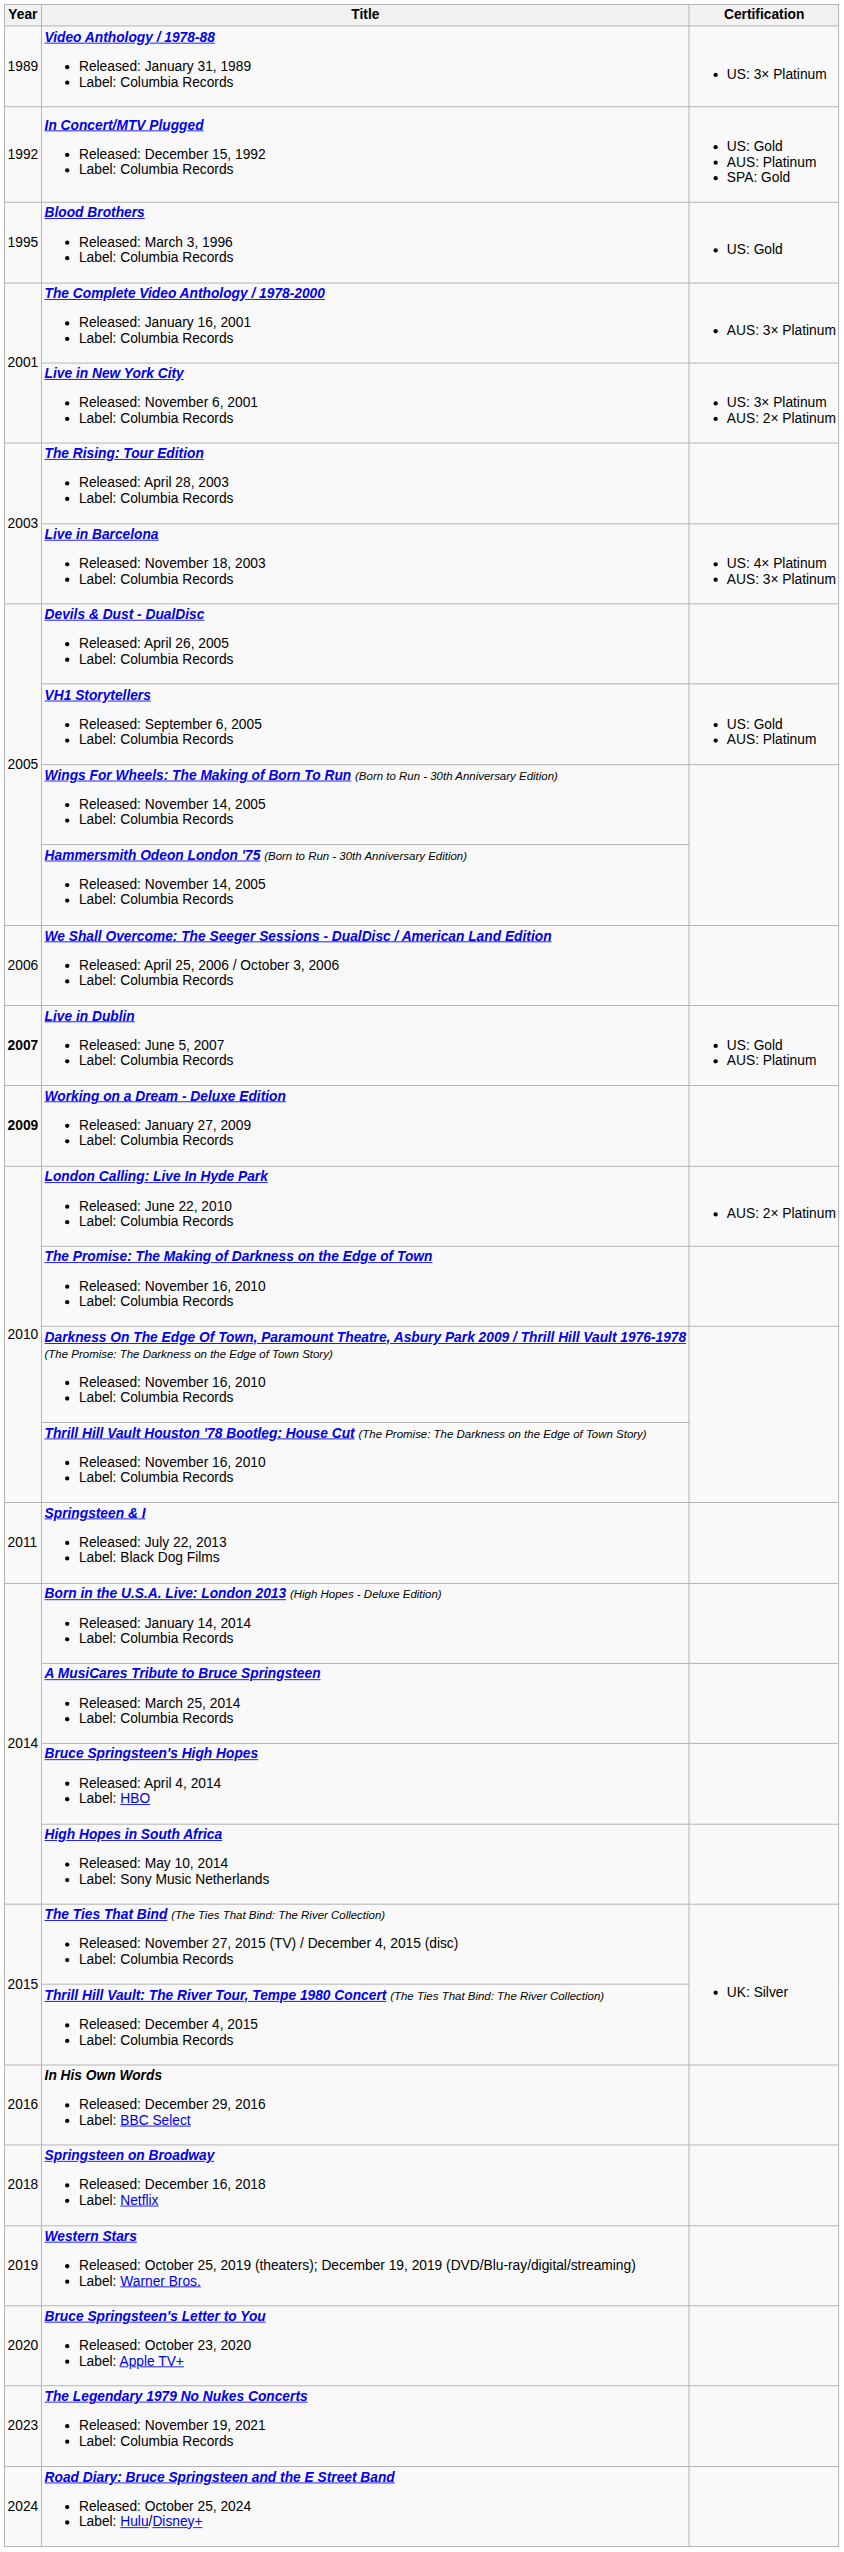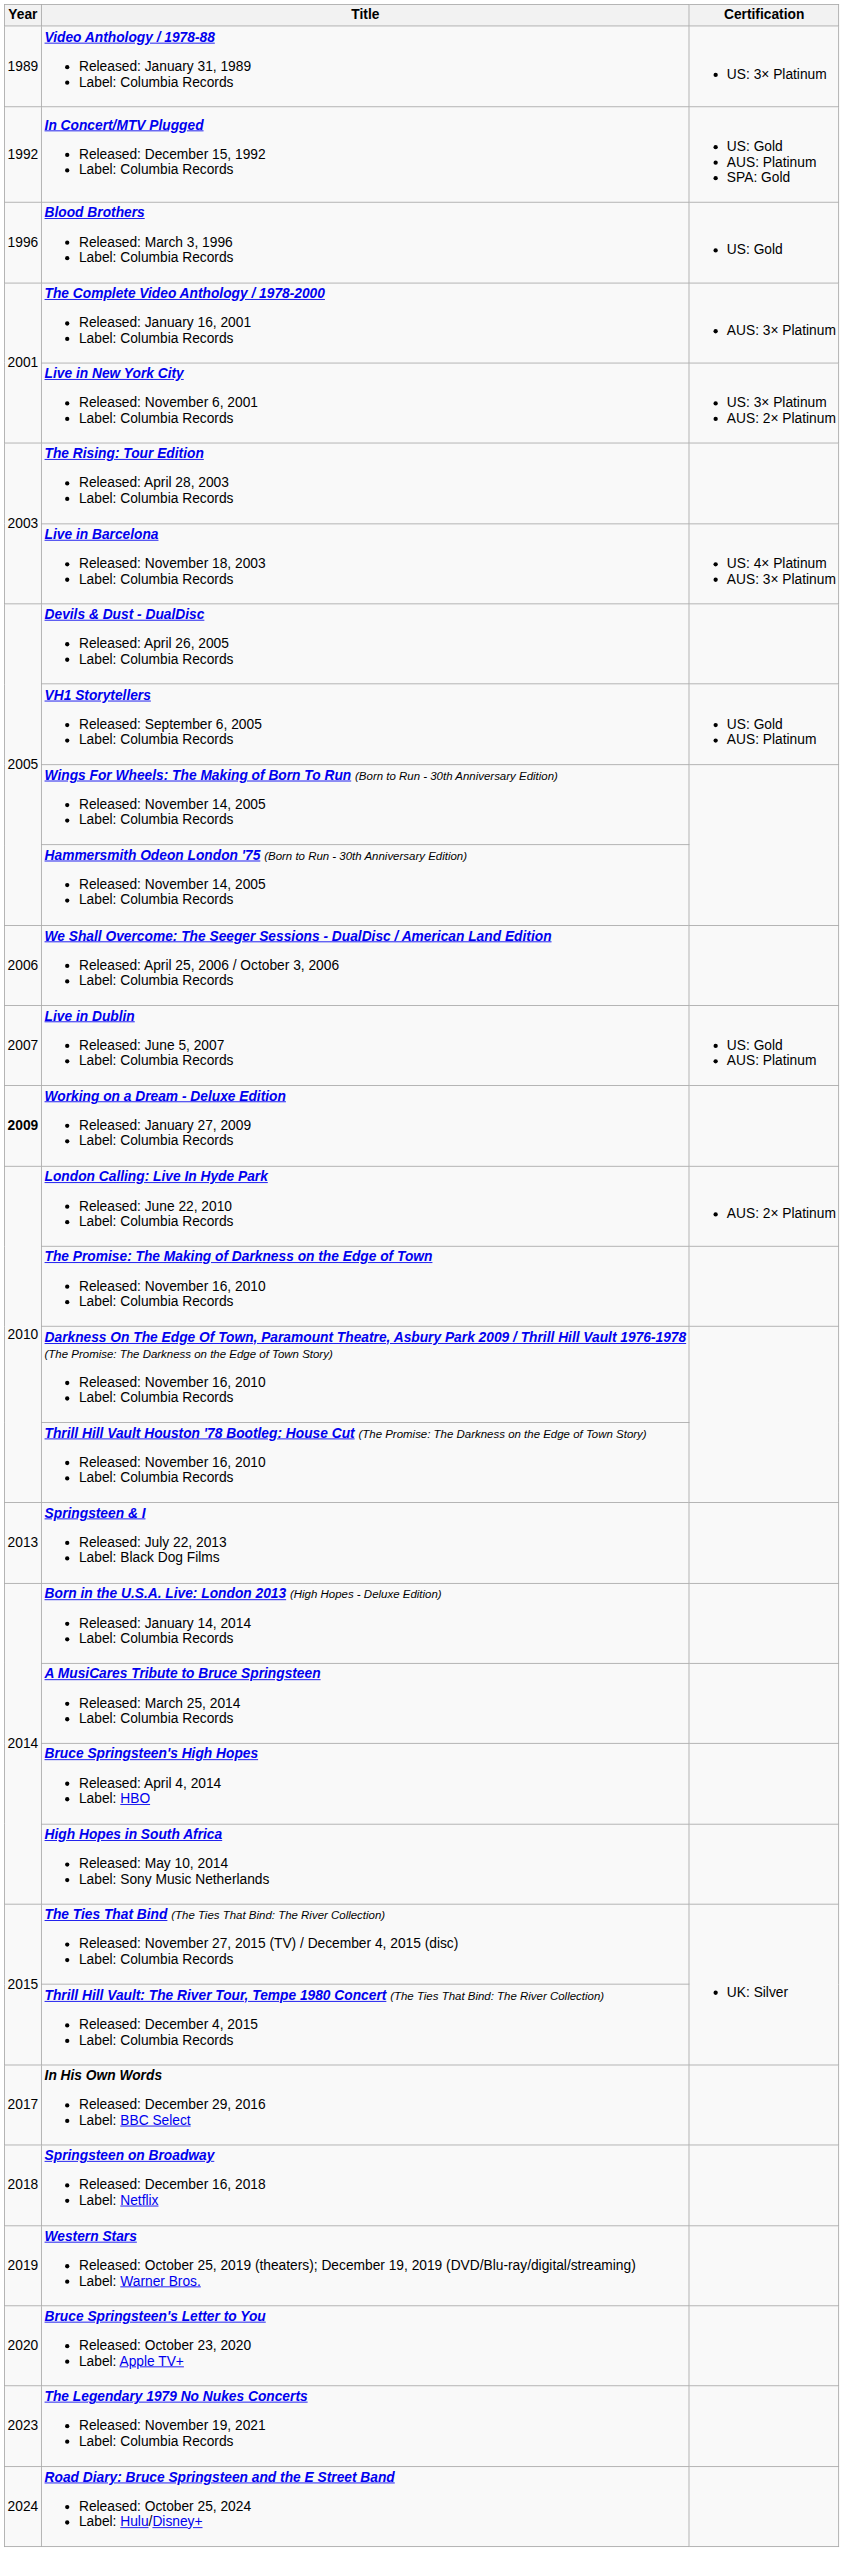(23, 242) 1995 -> (23, 242) 1996
(23, 1045) bold -> (23, 1045) normal
(22, 1542) 2011 -> (23, 1542) 2013
(23, 2104) 2016 -> (23, 2104) 2017
